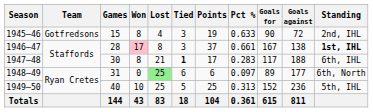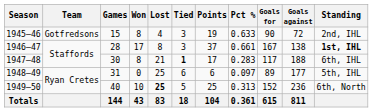(139, 47) pink background -> (139, 47) no background
(160, 74) lightgreen background -> (160, 74) no background
(341, 74) 6th, North -> (341, 74) 5th, IHL
(160, 87) normal -> (160, 87) bold
(341, 87) 5th, IHL -> (341, 87) 6th, North
